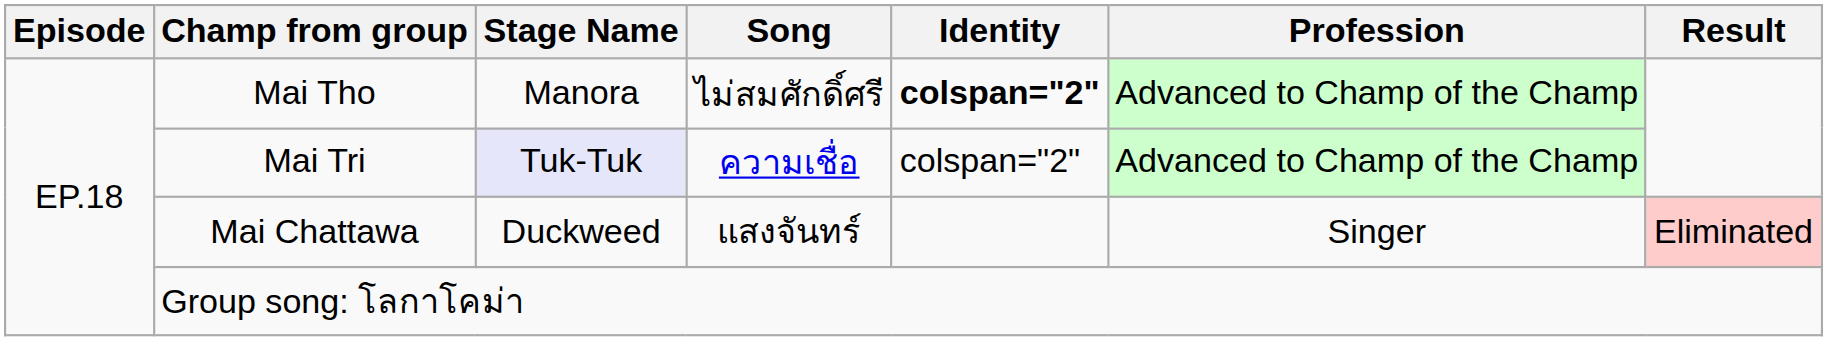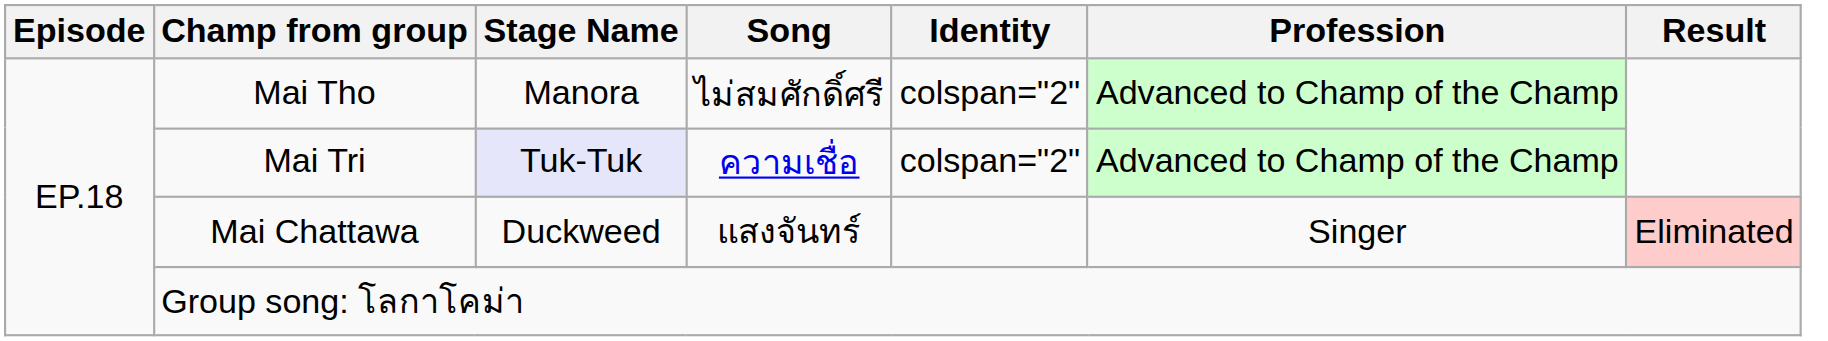(1000, 93) bold -> (990, 93) normal
